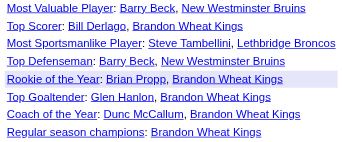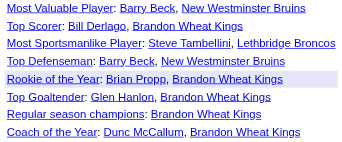(154, 114) Coach of the Year: Dunc McCallum, Brandon Wheat Kings -> (134, 114) Regular season champions: Brandon Wheat Kings
(134, 132) Regular season champions: Brandon Wheat Kings -> (154, 132) Coach of the Year: Dunc McCallum, Brandon Wheat Kings
